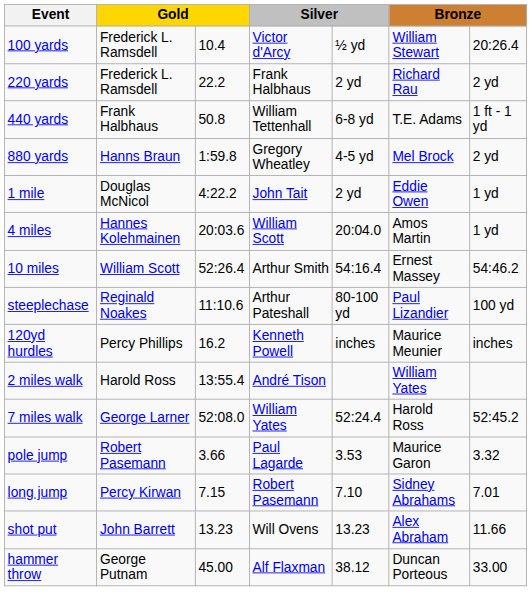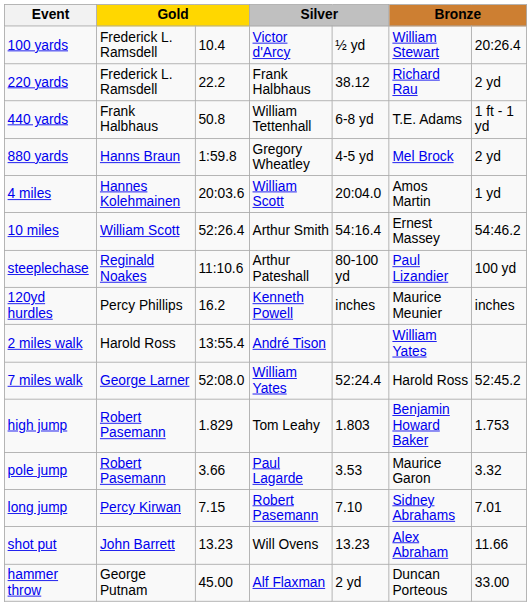(348, 82) 2 yd -> (353, 82) 38.12
- row: (26, 194)
+ row: (37, 425)
(353, 567) 38.12 -> (348, 582) 2 yd
